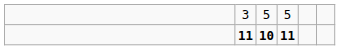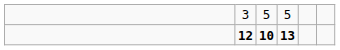(246, 35) 11 -> (246, 35) 12
(287, 35) 11 -> (287, 35) 13
